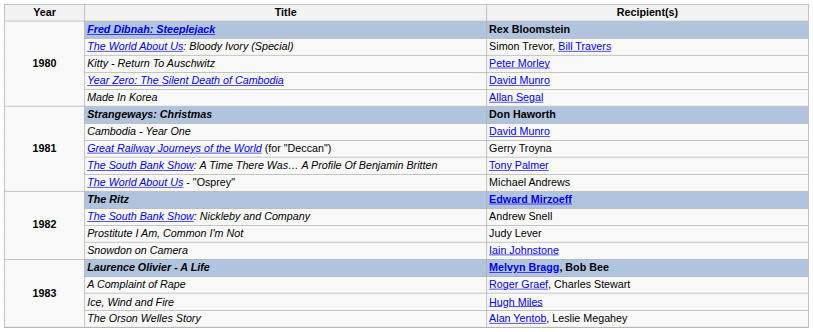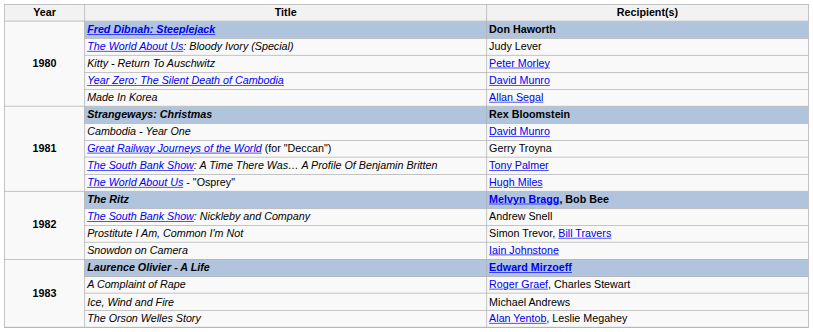(530, 30) Rex Bloomstein -> (522, 30) Don Haworth
(550, 47) Simon Trevor, Bill Travers -> (515, 47) Judy Lever
(522, 115) Don Haworth -> (530, 115) Rex Bloomstein
(530, 183) Michael Andrews -> (516, 183) Hugh Miles
(531, 200) Edward Mirzoeff -> (549, 200) Melvyn Bragg, Bob Bee
(515, 234) Judy Lever -> (550, 234) Simon Trevor, Bill Travers
(549, 268) Melvyn Bragg, Bob Bee -> (531, 268) Edward Mirzoeff
(516, 302) Hugh Miles -> (530, 302) Michael Andrews
